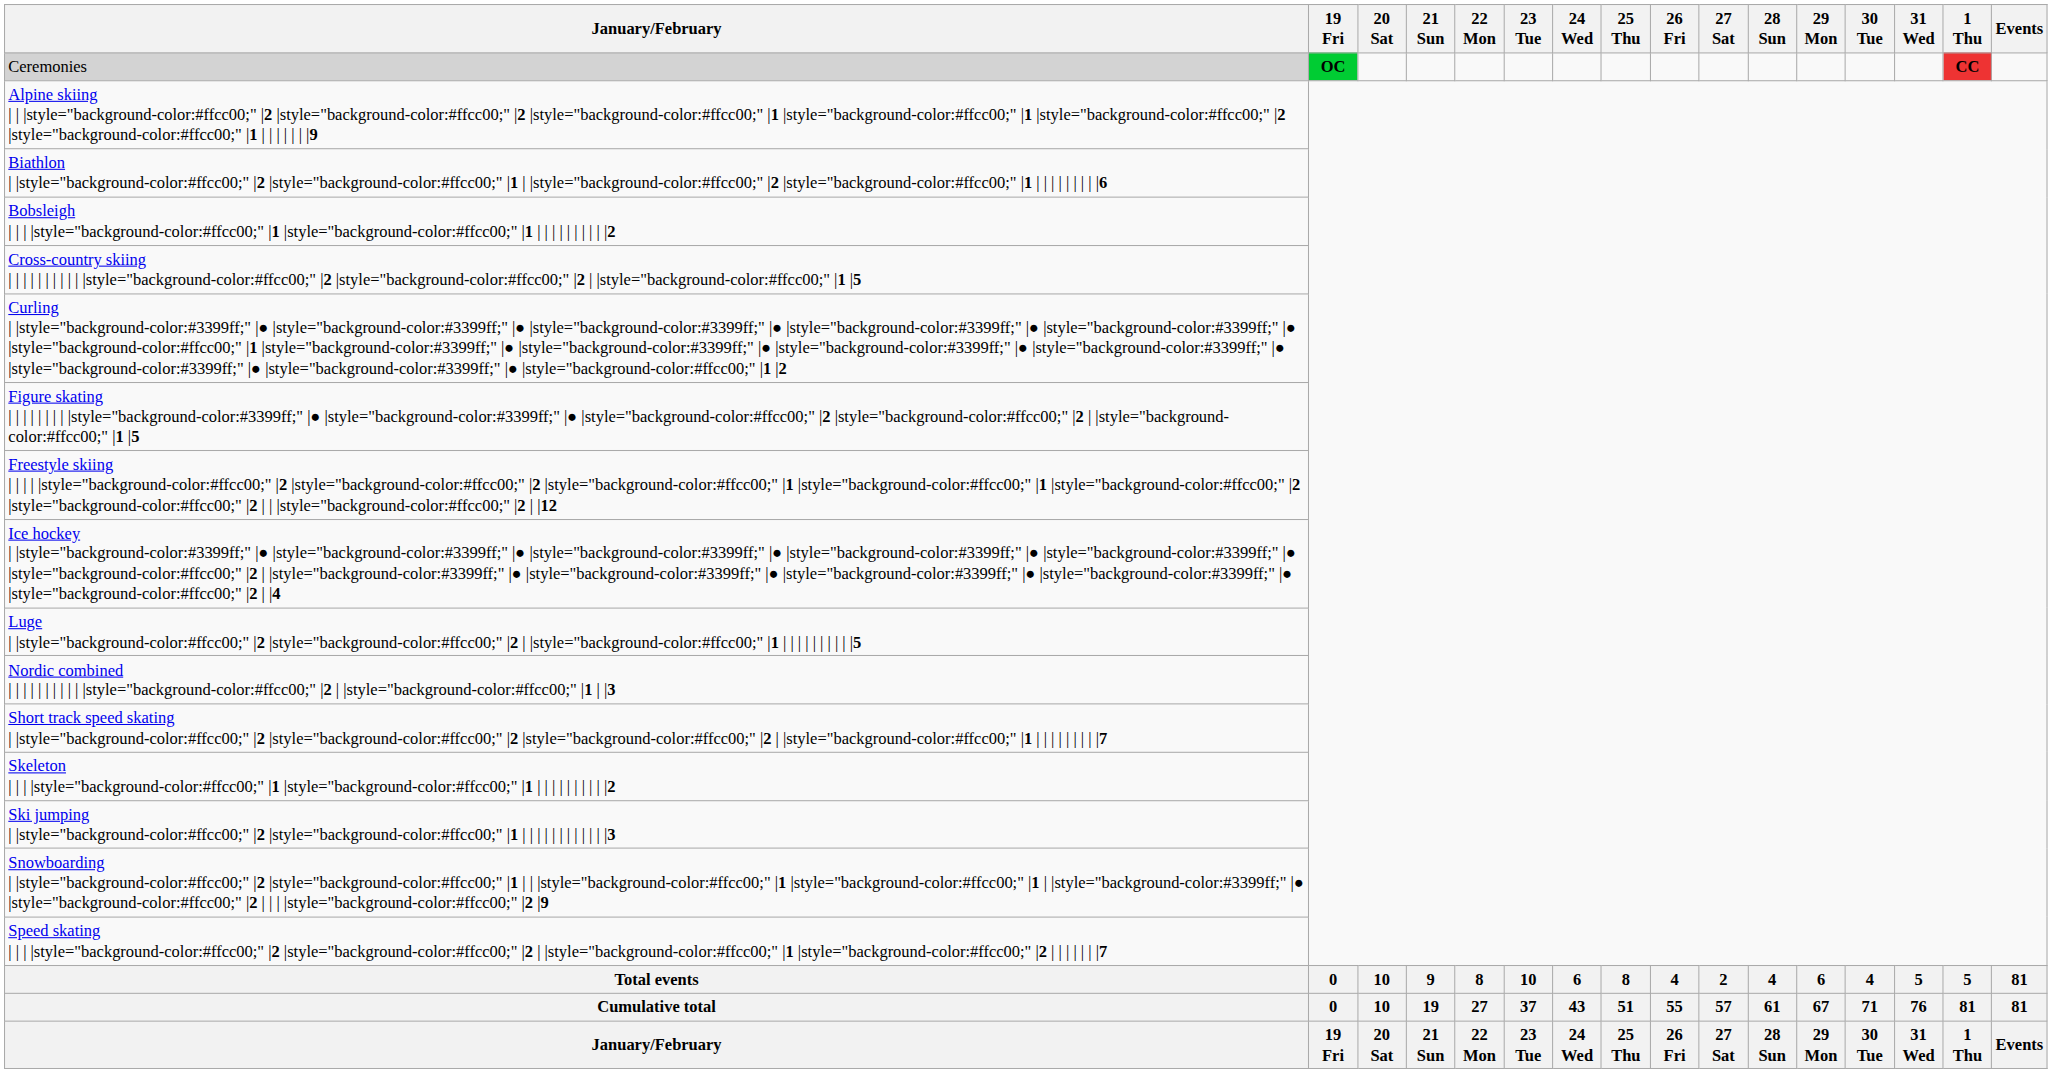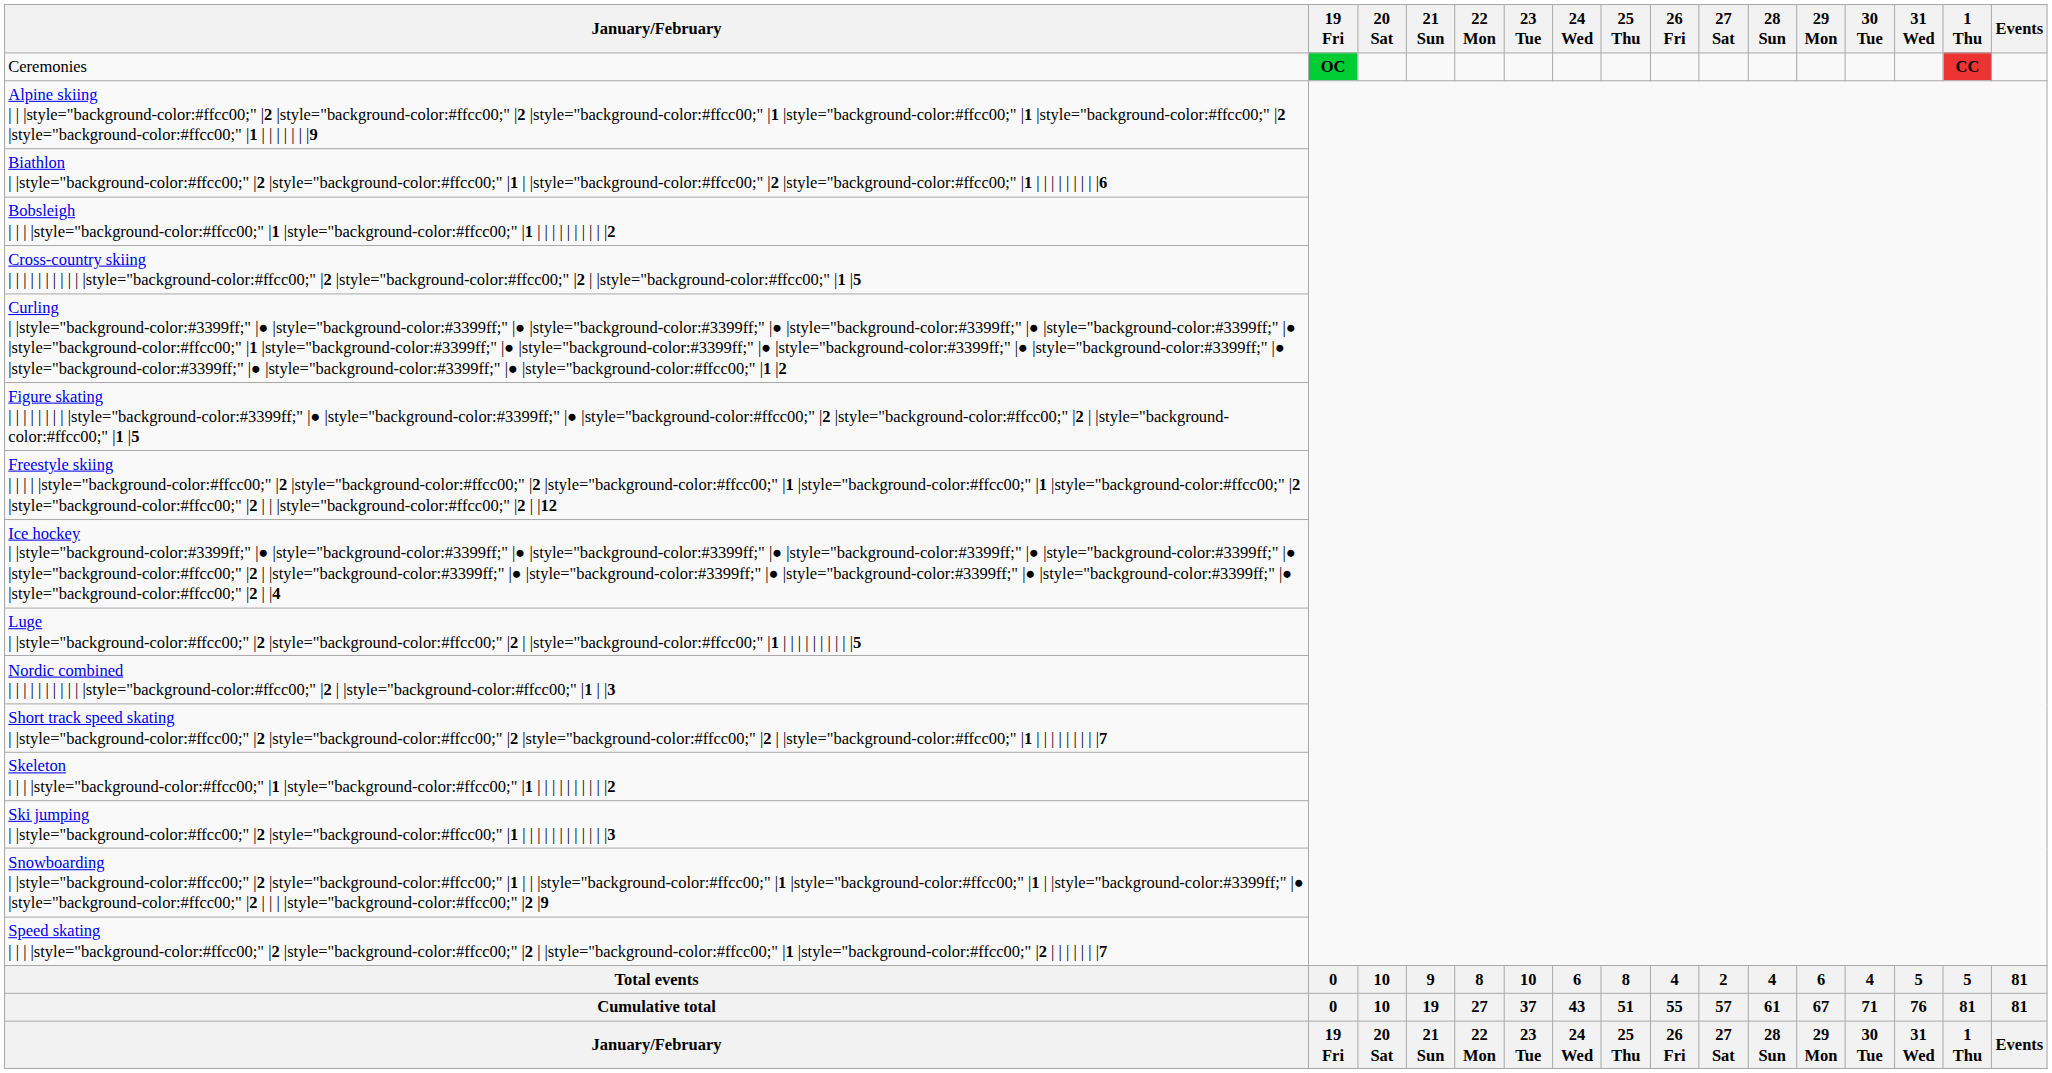(48, 66) lightgrey background -> (48, 66) no background
